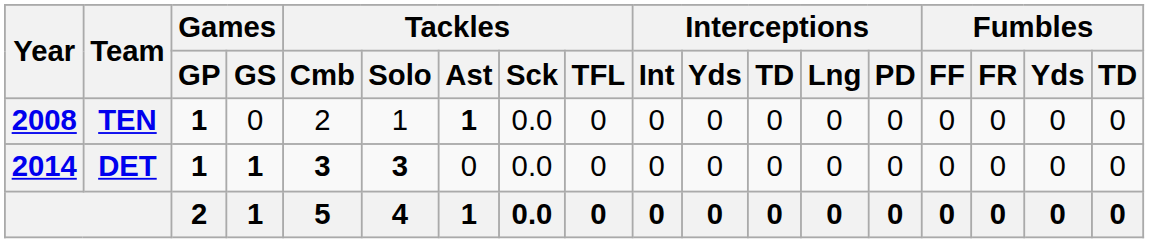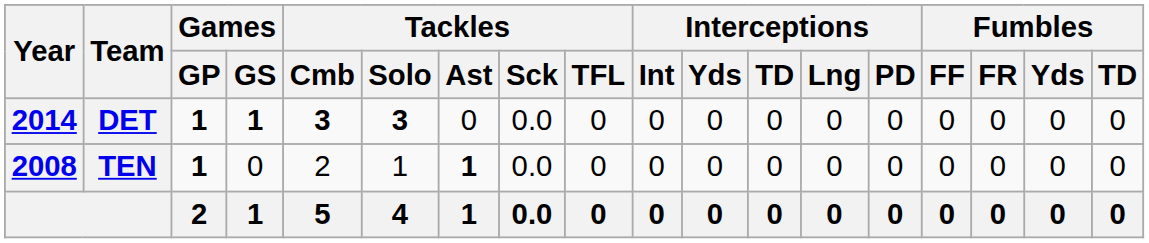rows swapped: (127, 120) <-> (127, 167)
